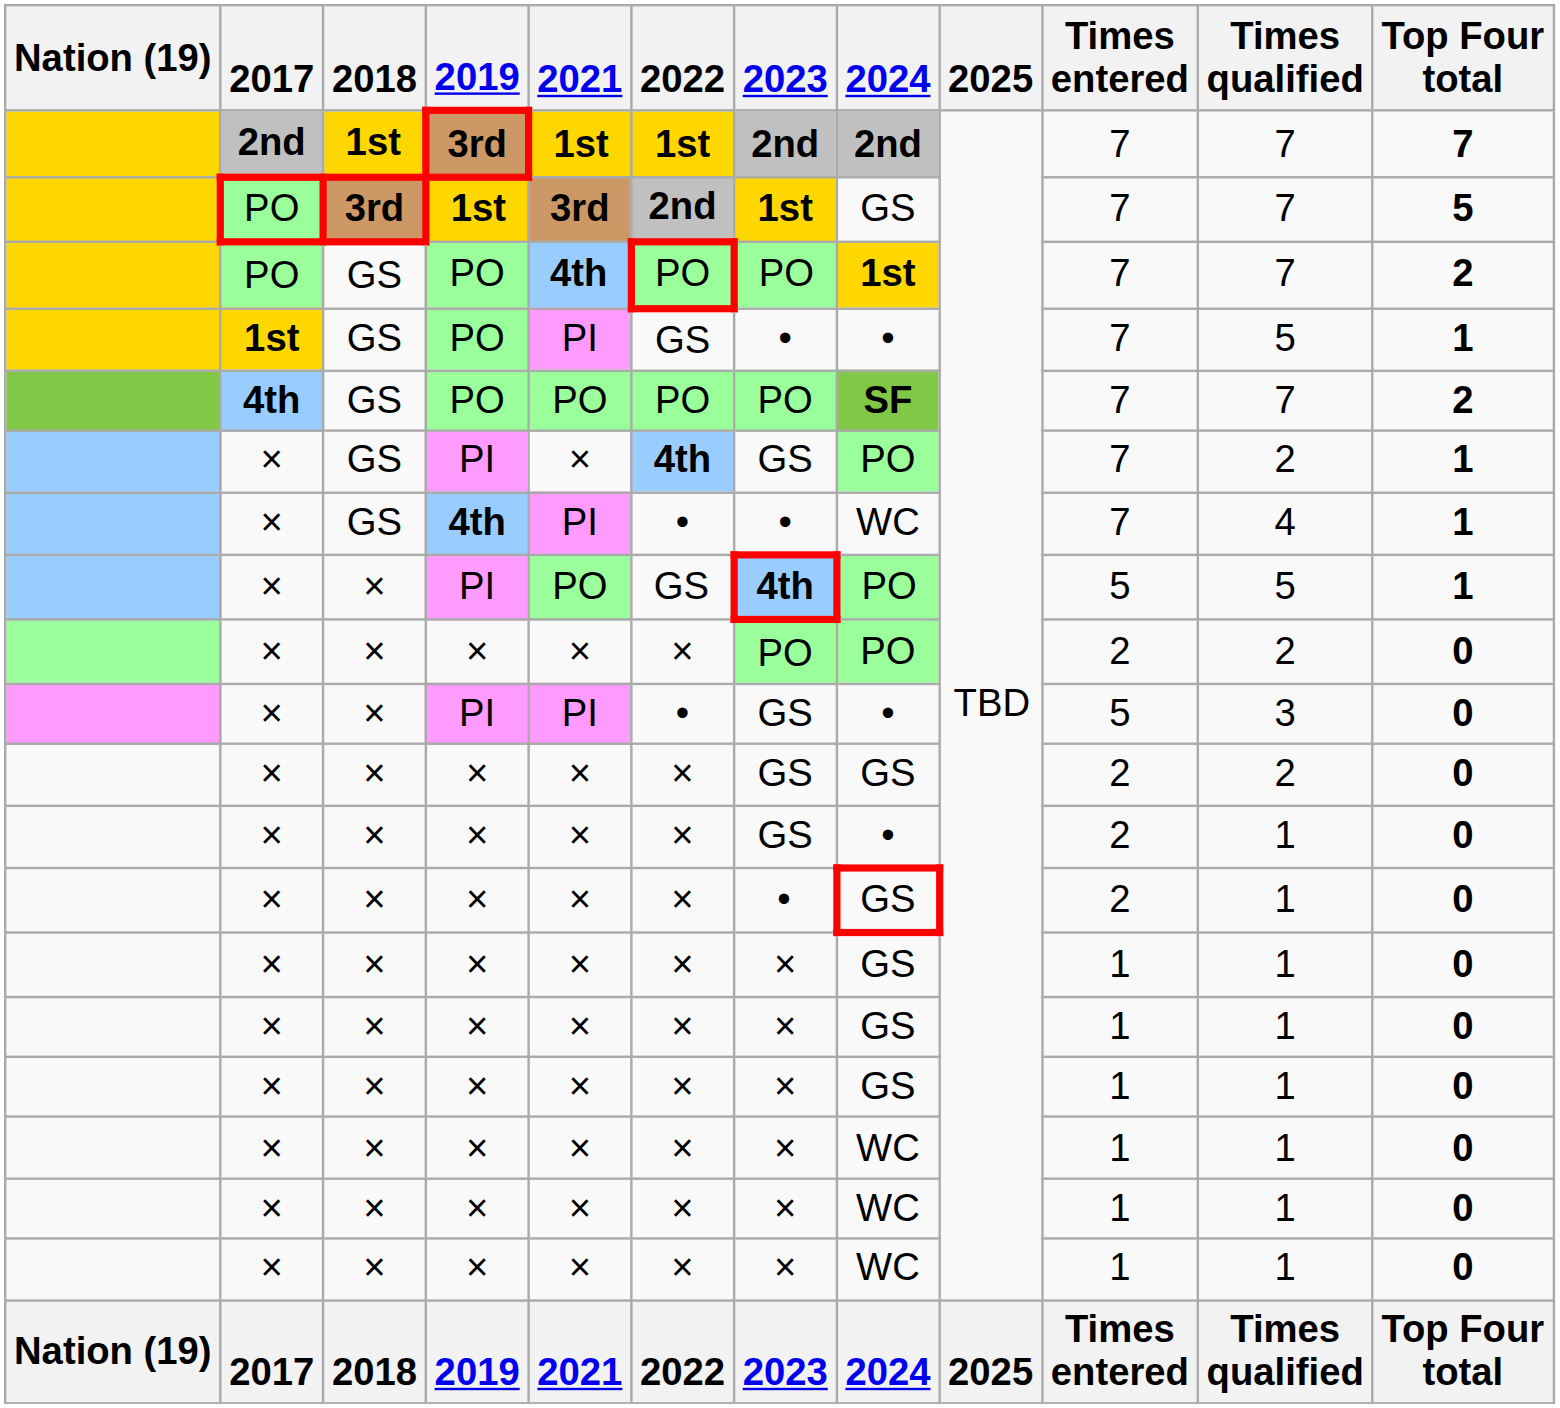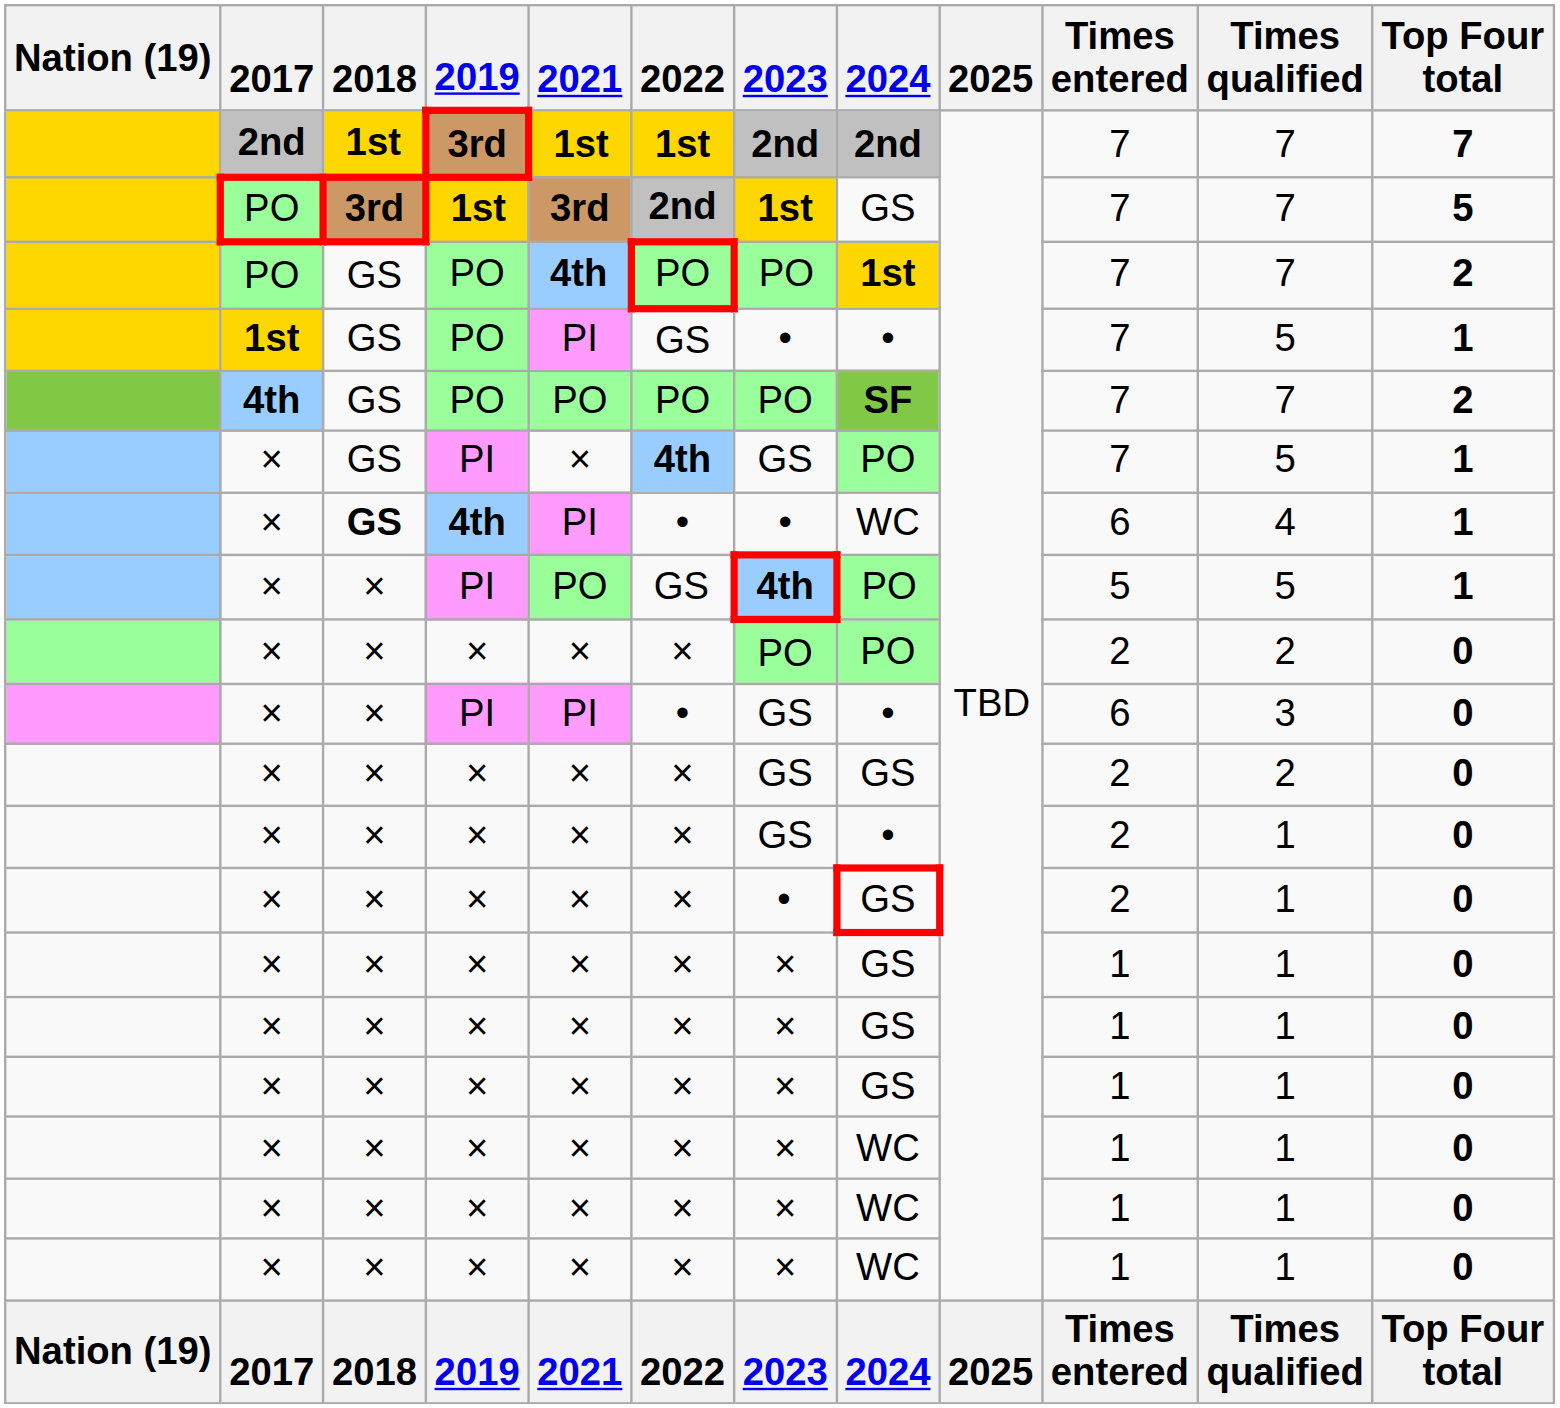(1285, 460) 2 -> (1285, 460) 5
(374, 522) normal -> (374, 522) bold
(1120, 522) 7 -> (1120, 522) 6
(1120, 712) 5 -> (1120, 712) 6
